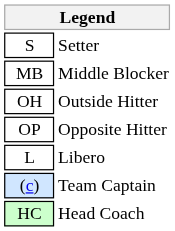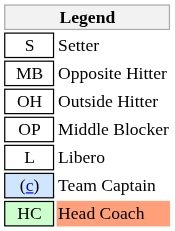(113, 73) Middle Blocker -> (112, 73) Opposite Hitter
(112, 129) Opposite Hitter -> (113, 129) Middle Blocker
(101, 213) no background -> (101, 213) lightsalmon background
